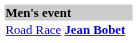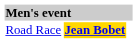(95, 30) no background -> (95, 30) gold background
